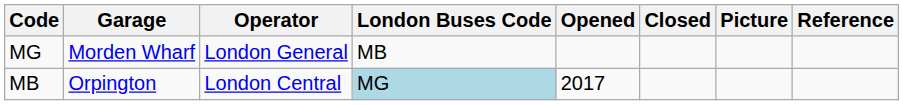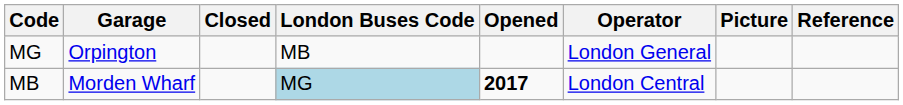columns swapped: (276, 20) <-> (678, 20)
(132, 52) Morden Wharf -> (112, 52) Orpington
(112, 83) Orpington -> (132, 83) Morden Wharf
(583, 83) normal -> (506, 83) bold
